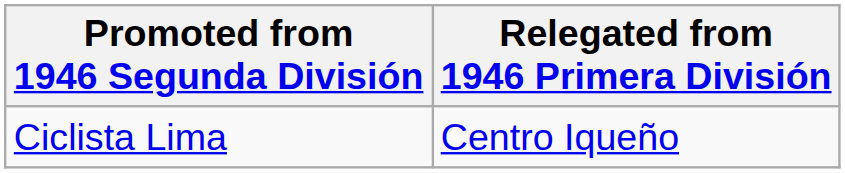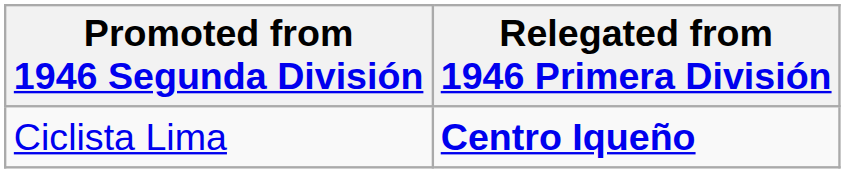(560, 136) normal -> (568, 136) bold
